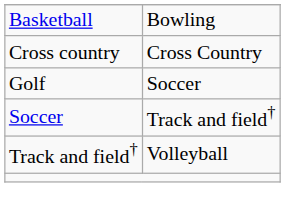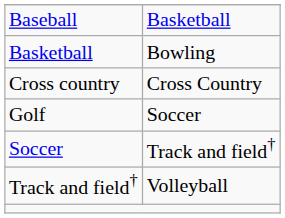+ row: (43, 20)
